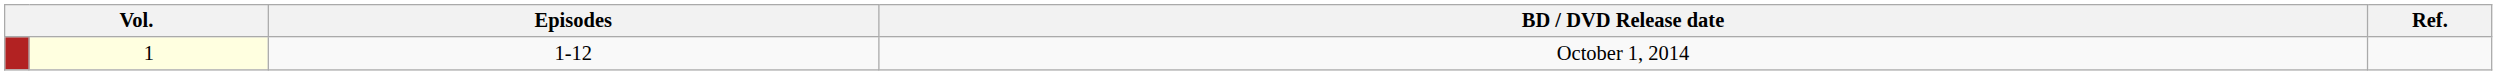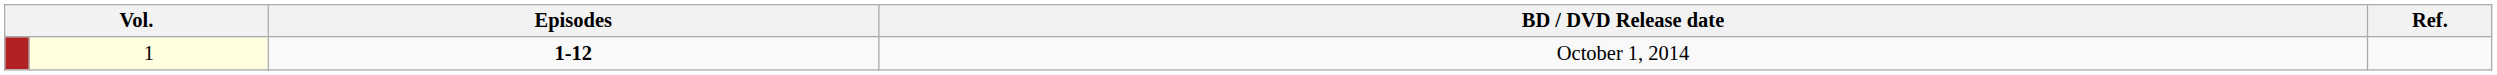(573, 53) normal -> (573, 53) bold
